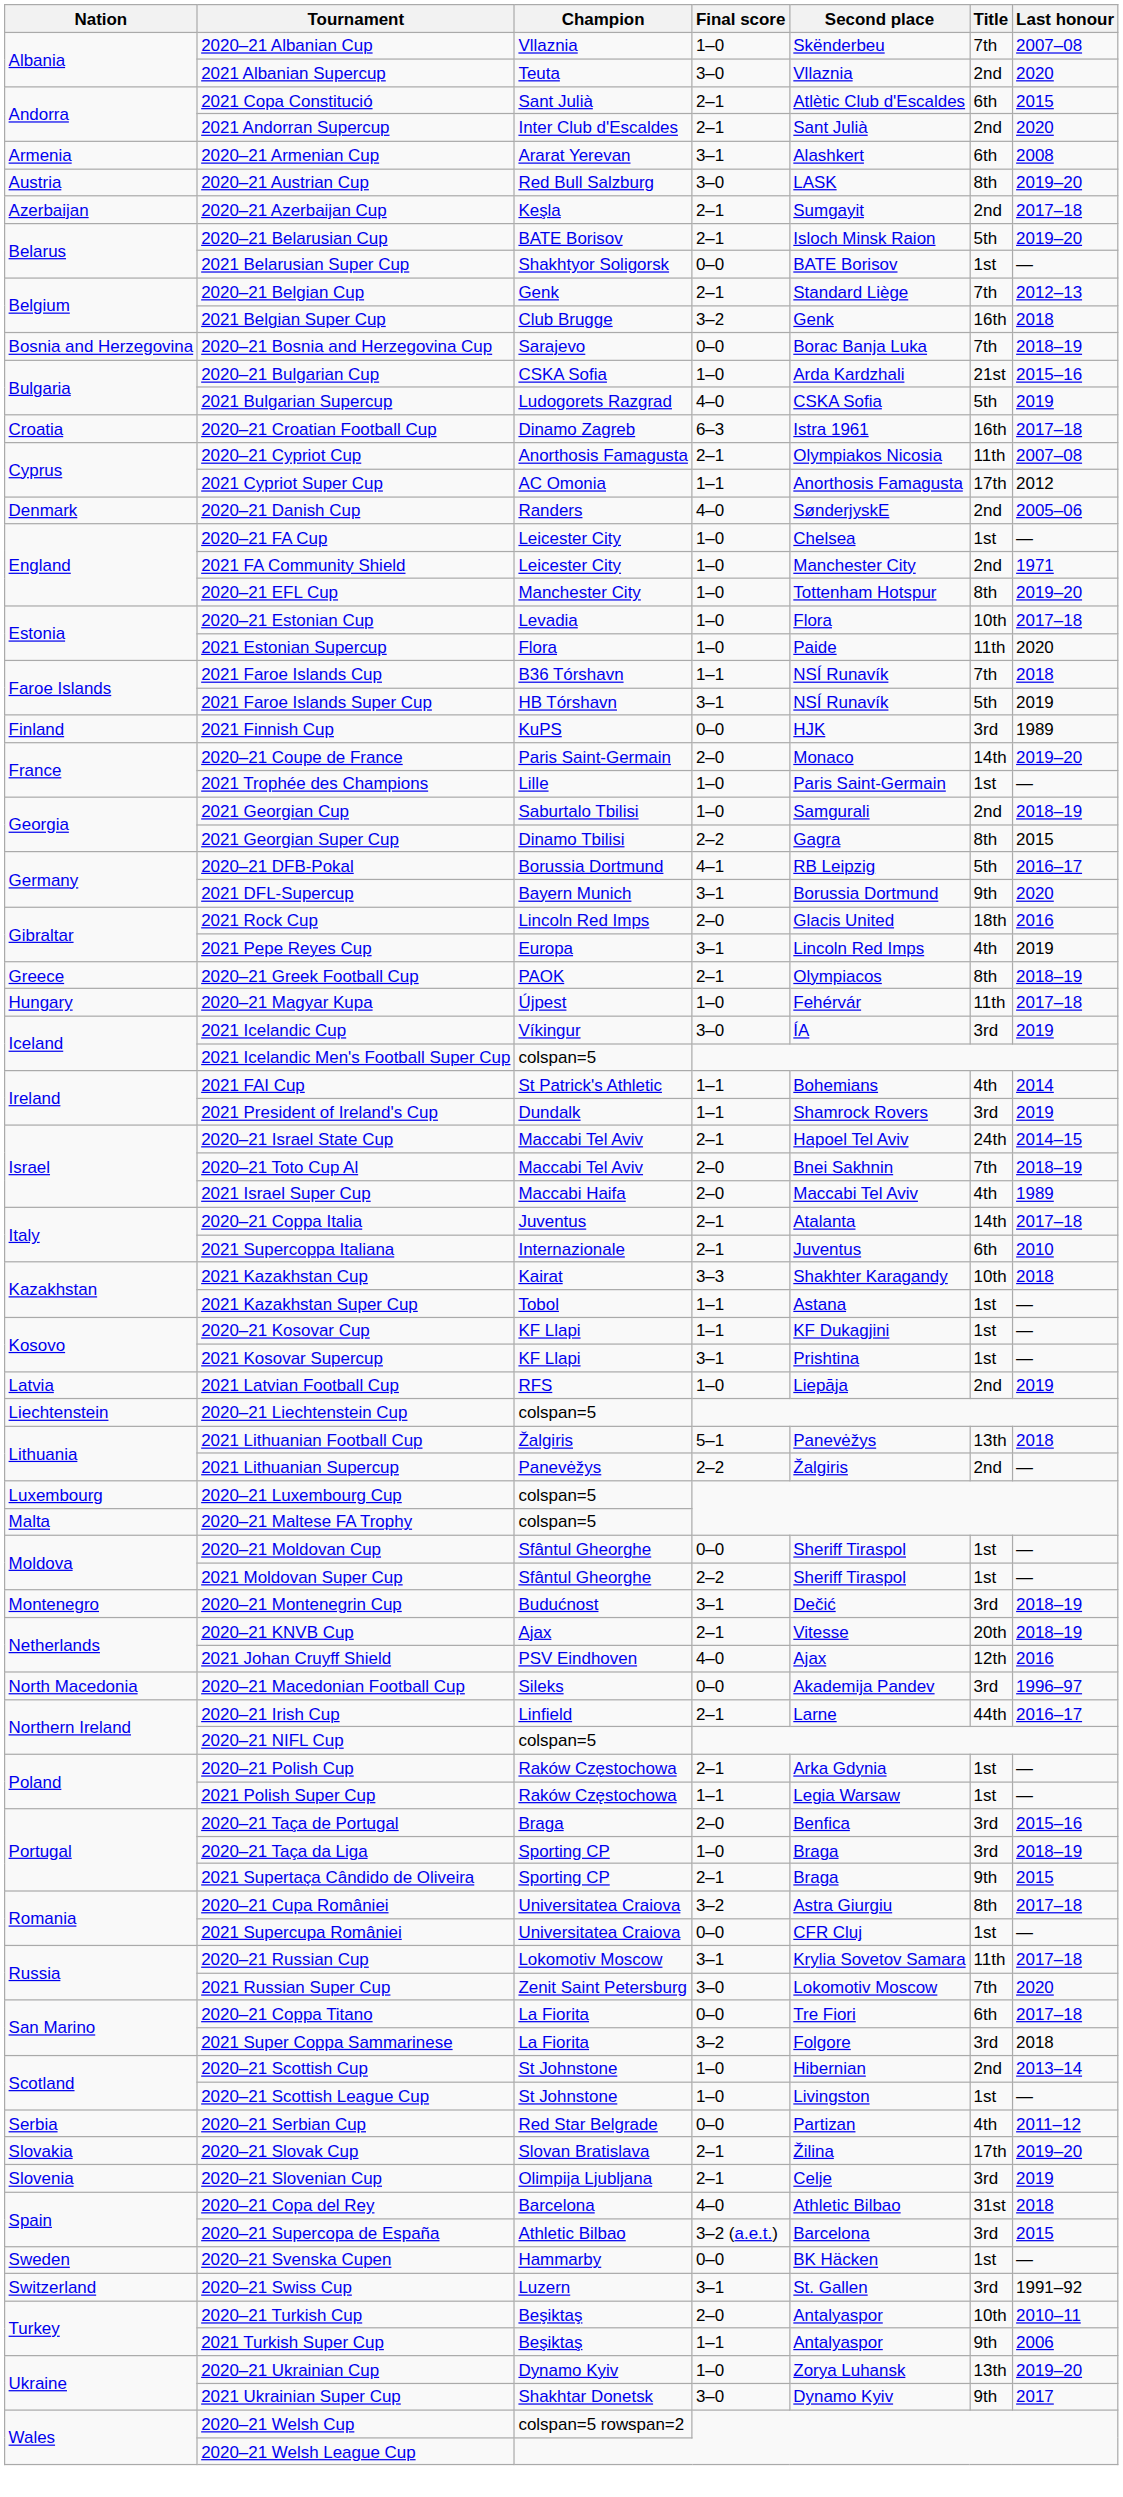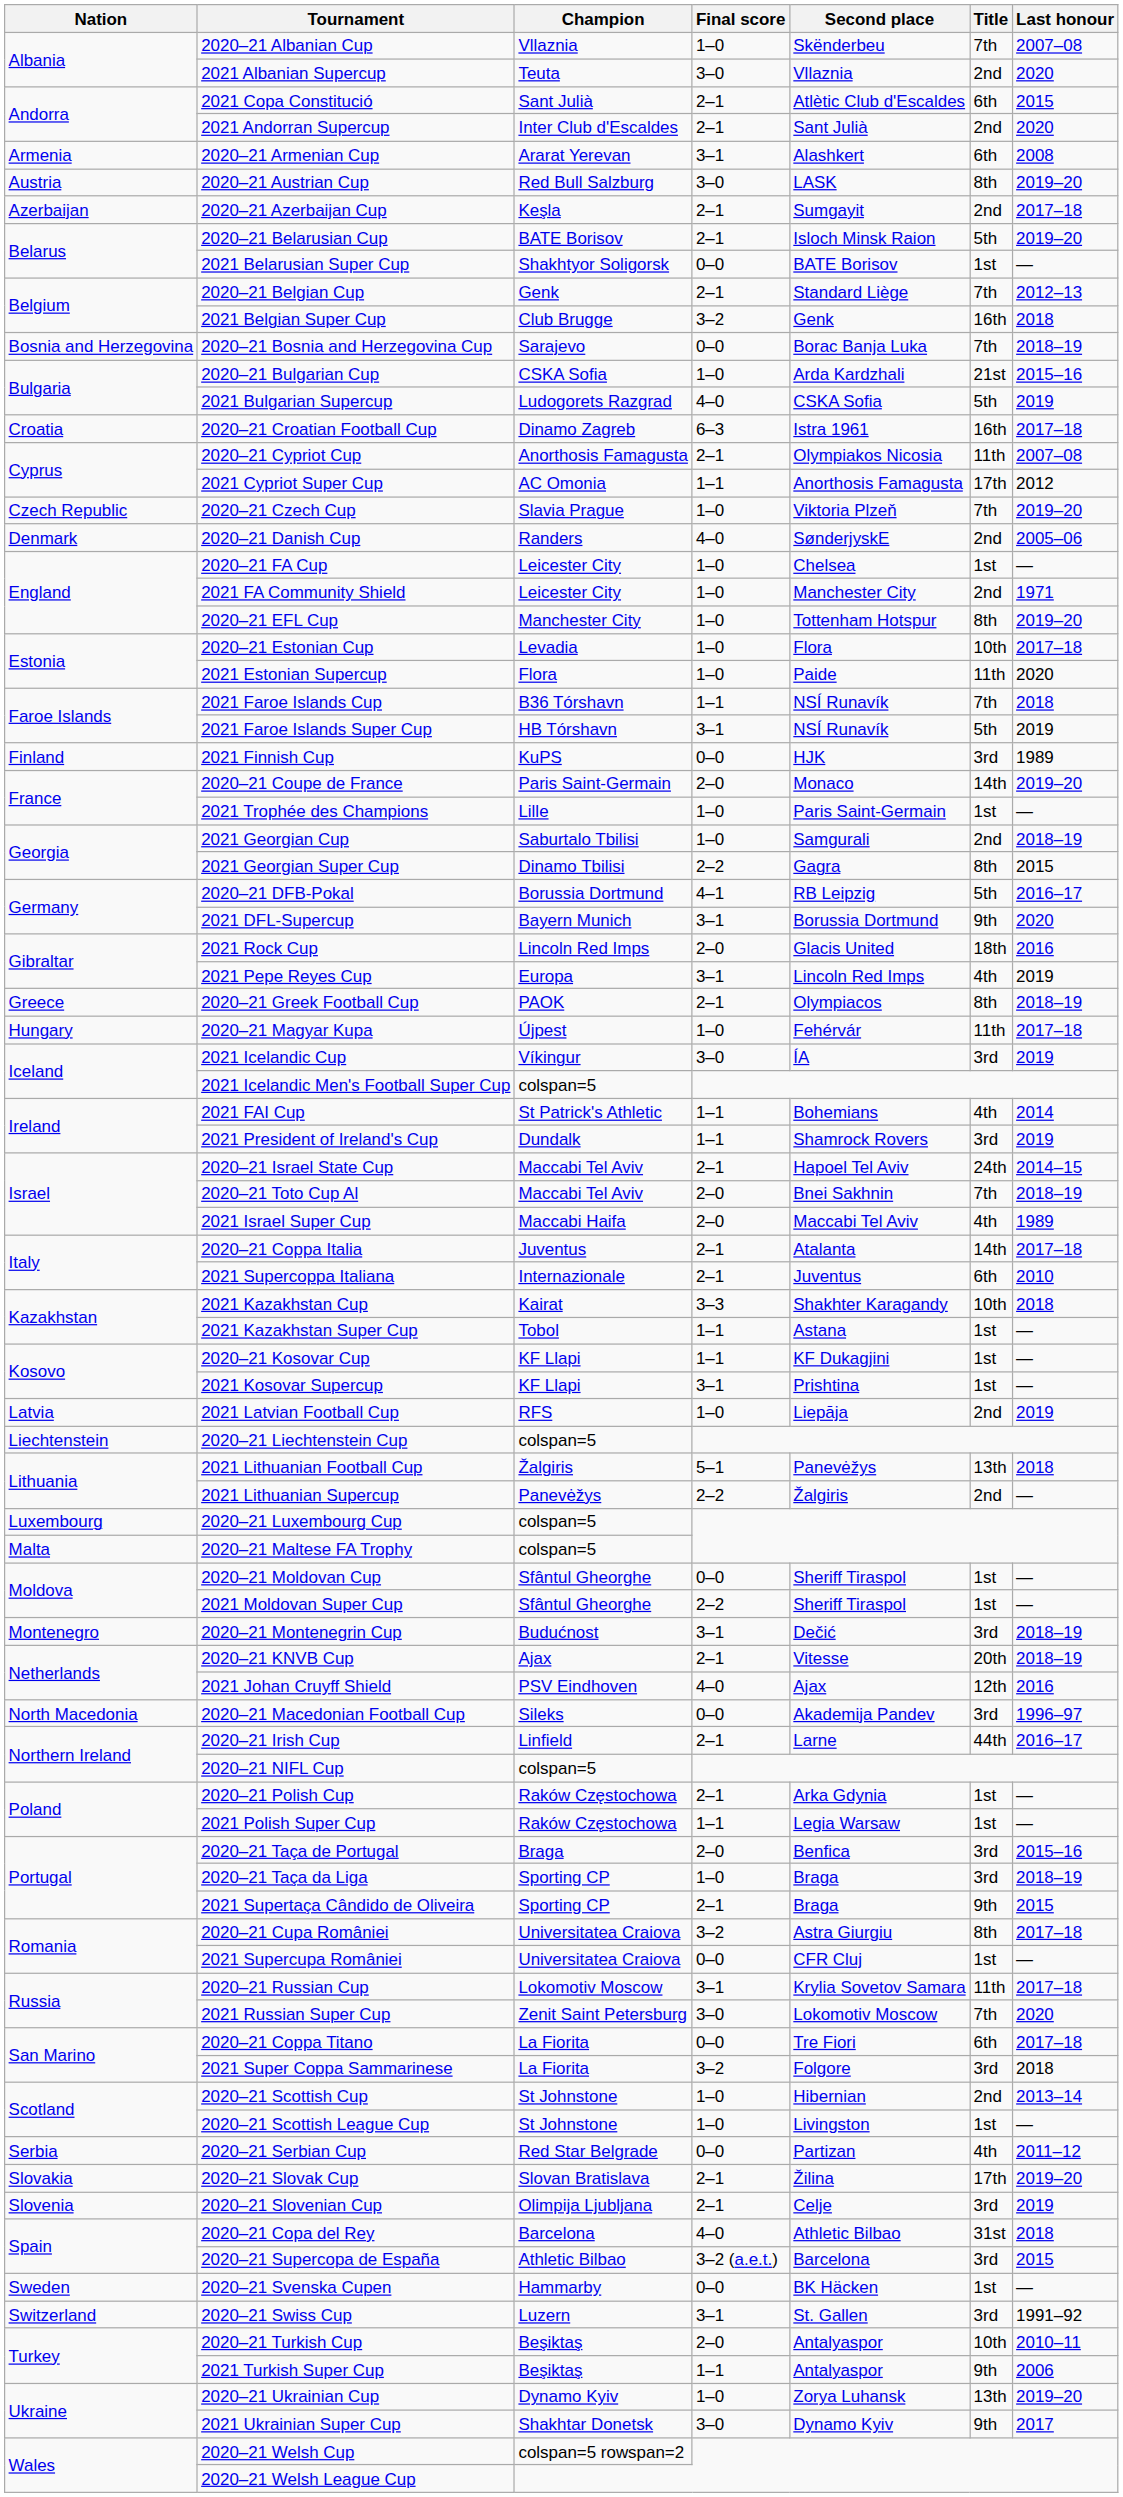+ row: (278, 510)
